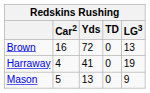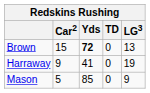(61, 47) 16 -> (61, 47) 15
(87, 47) normal -> (87, 47) bold
(58, 64) 4 -> (58, 64) 9
(87, 80) 13 -> (87, 80) 85
